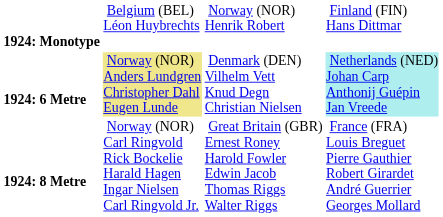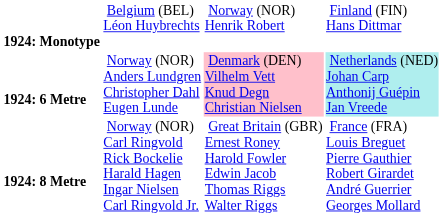(152, 84) khaki background -> (152, 84) no background
(253, 84) no background -> (253, 84) pink background
